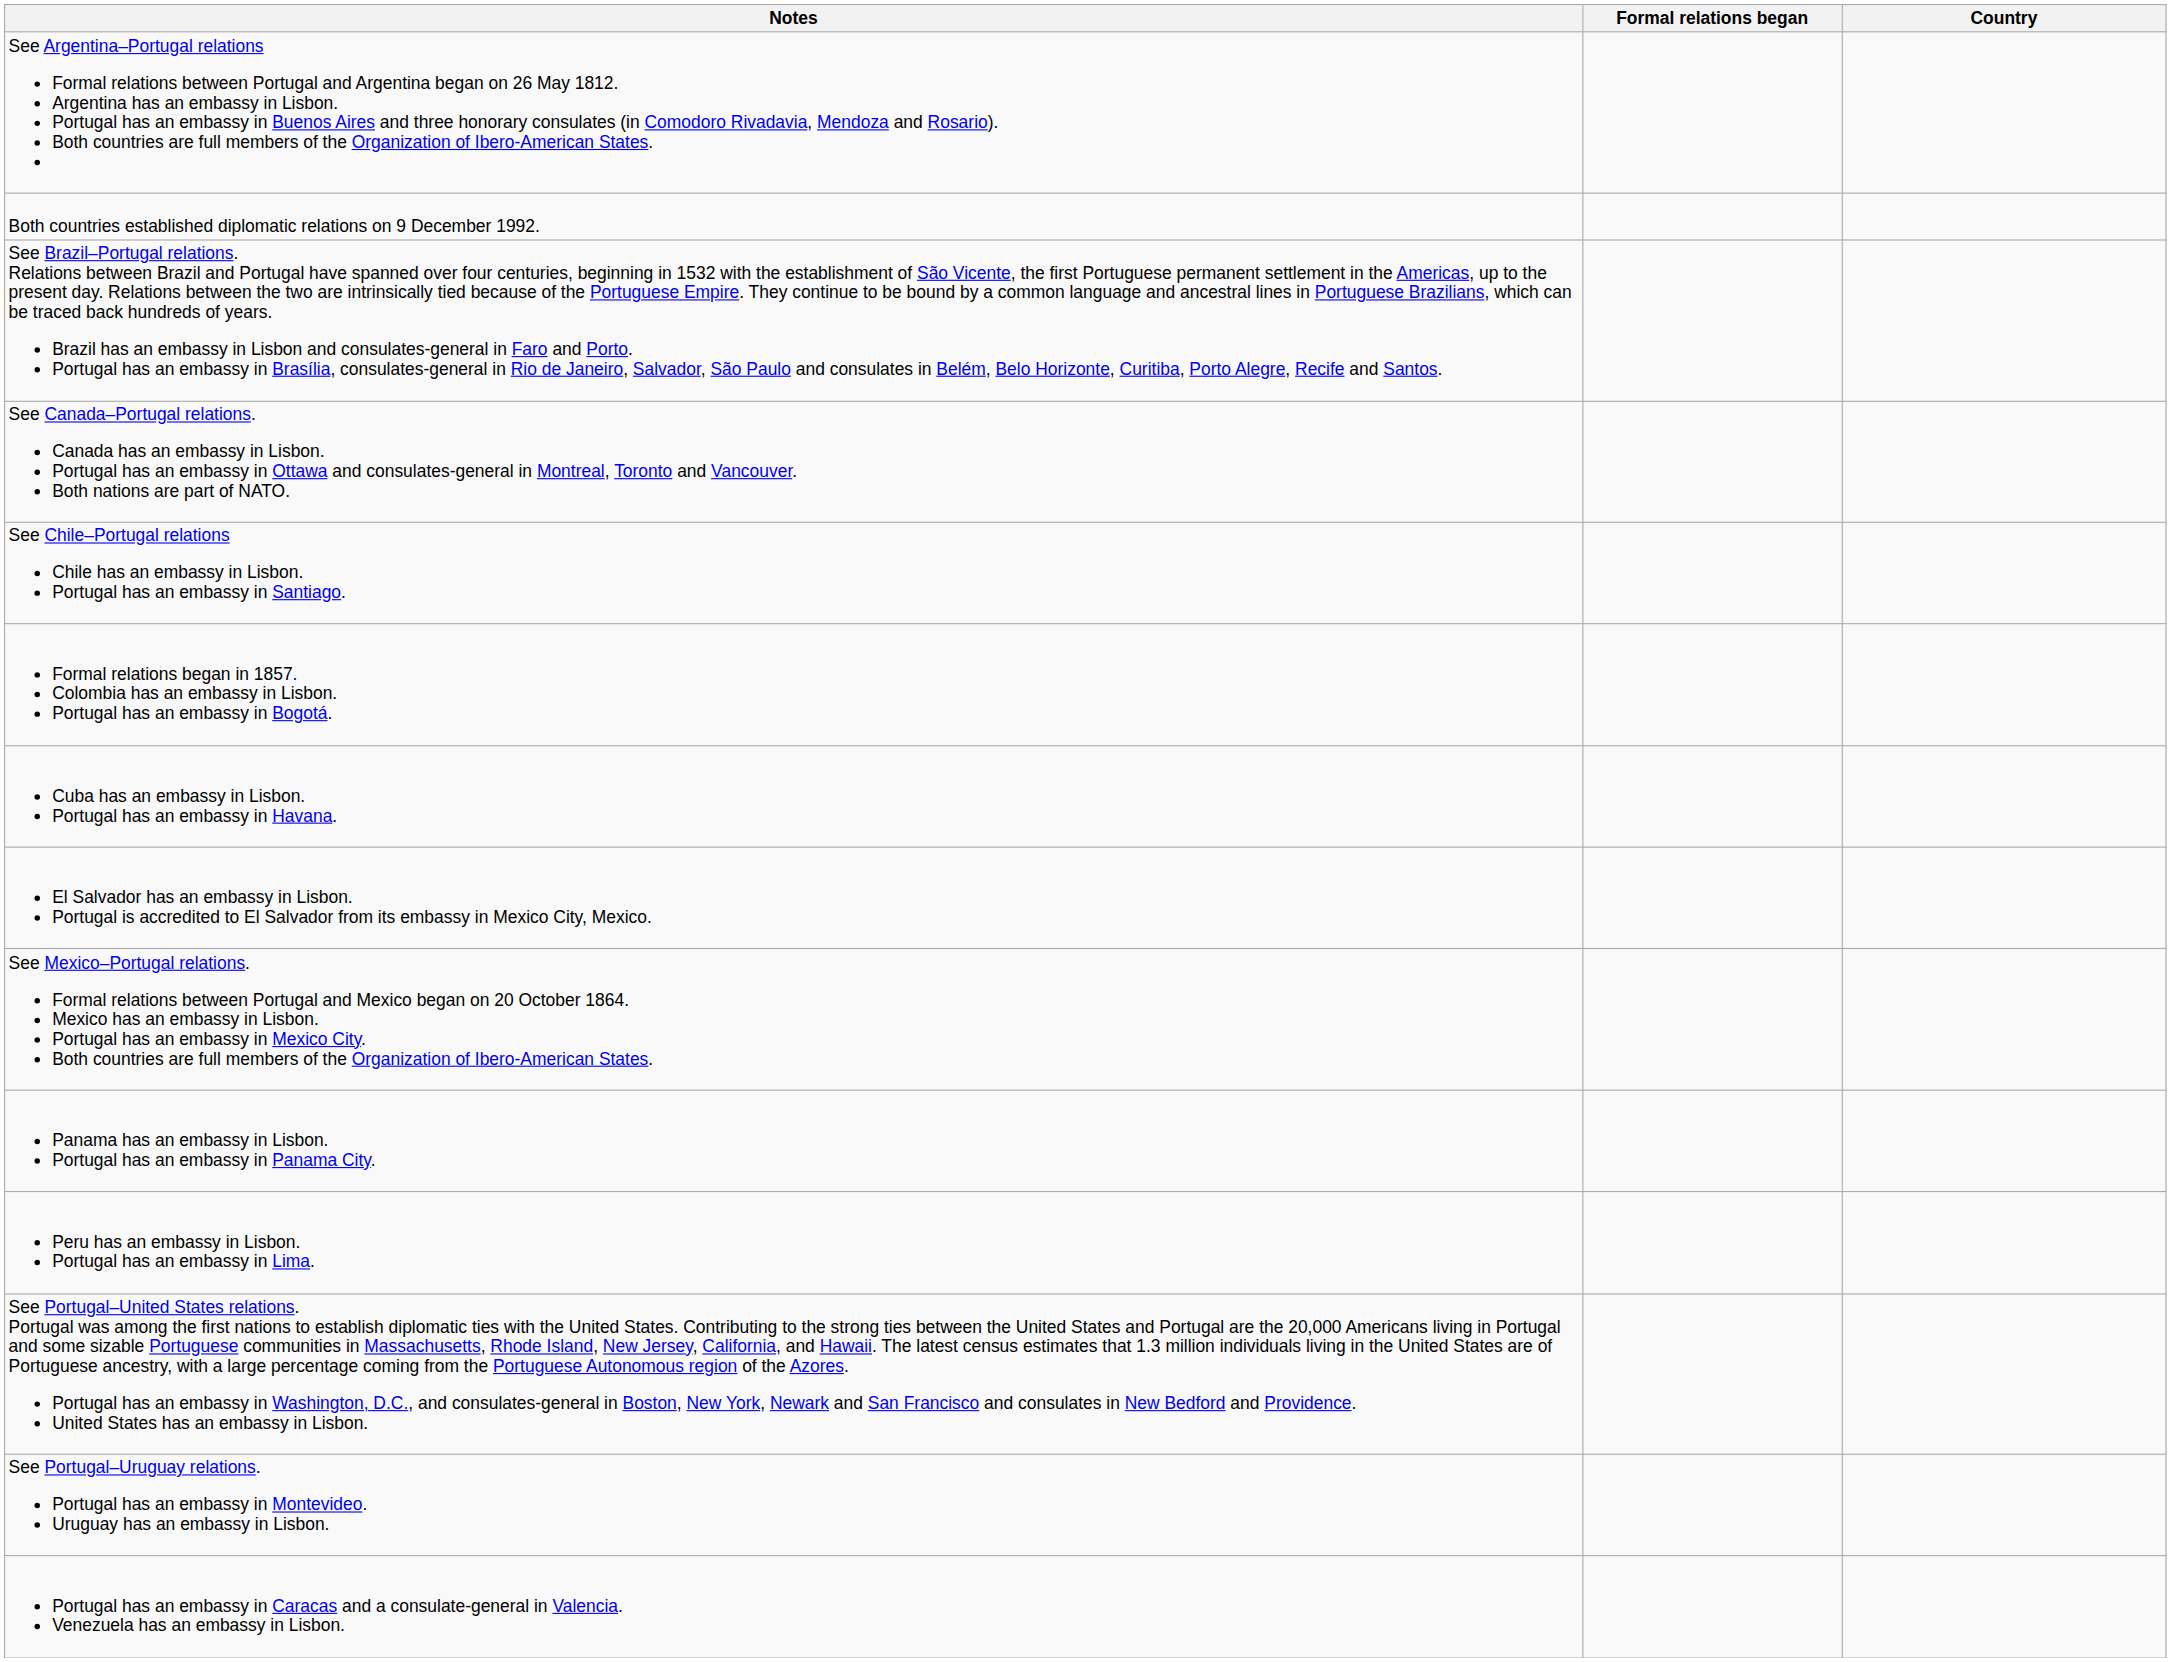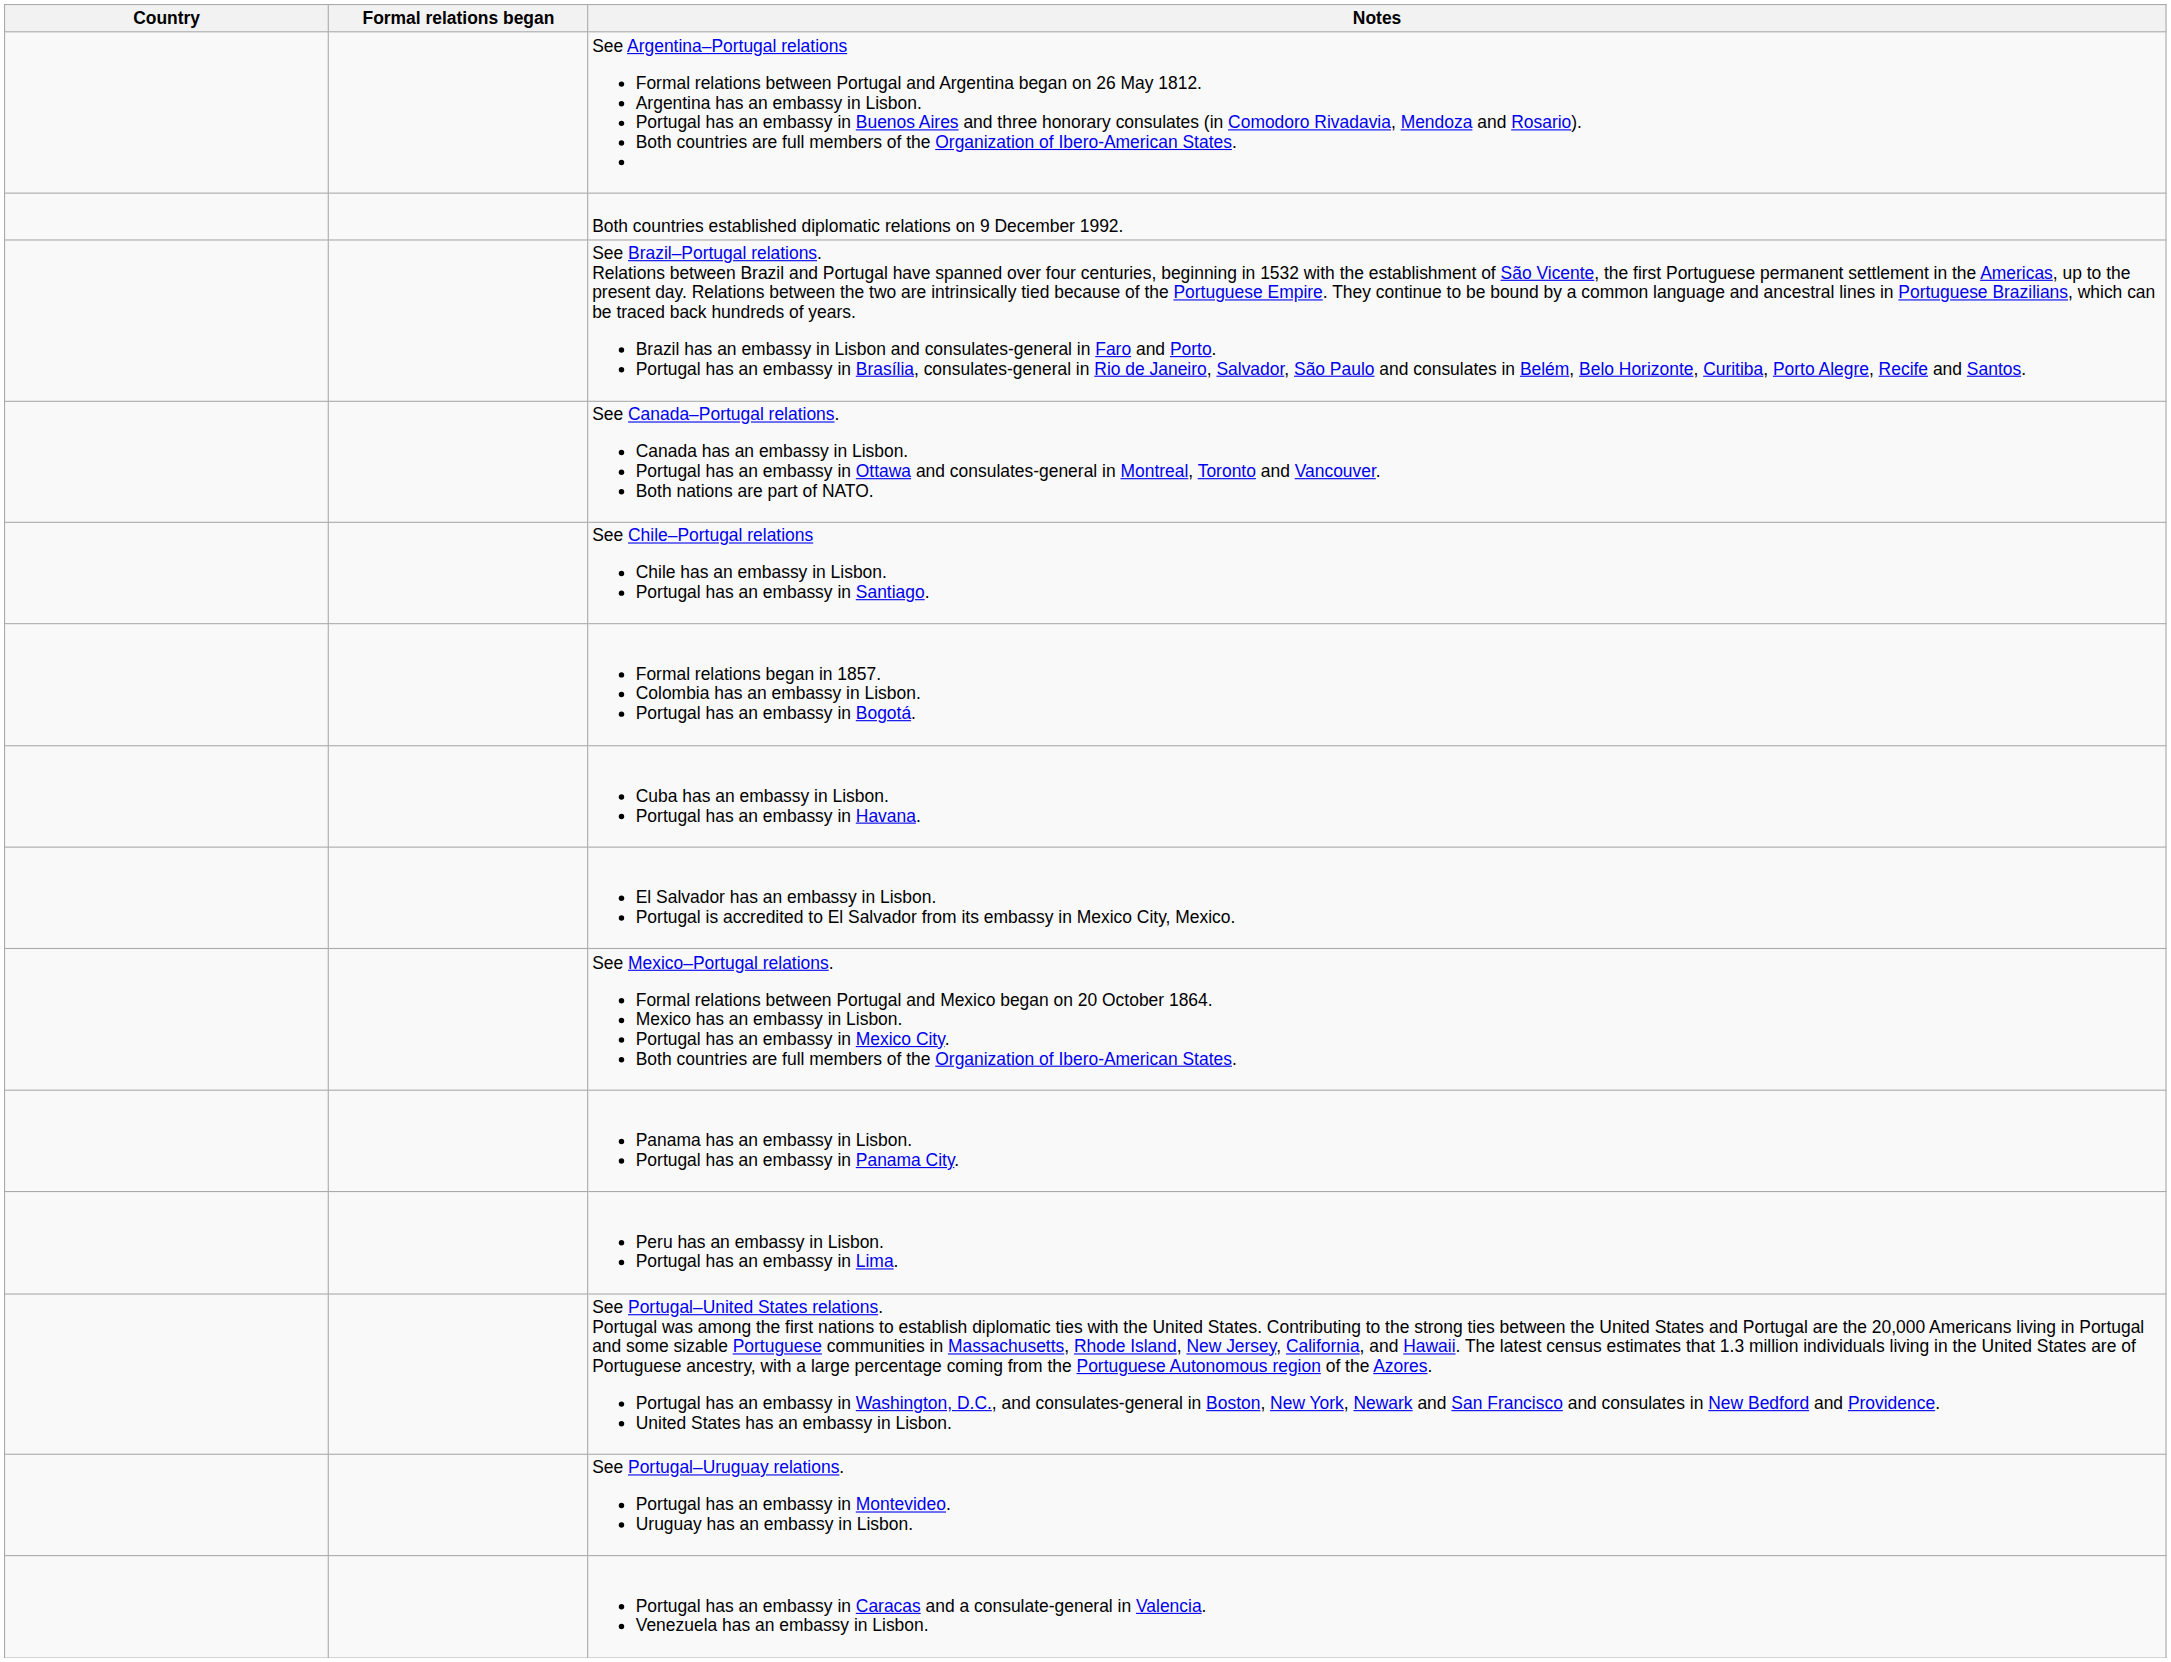columns swapped: (2004, 18) <-> (793, 18)
